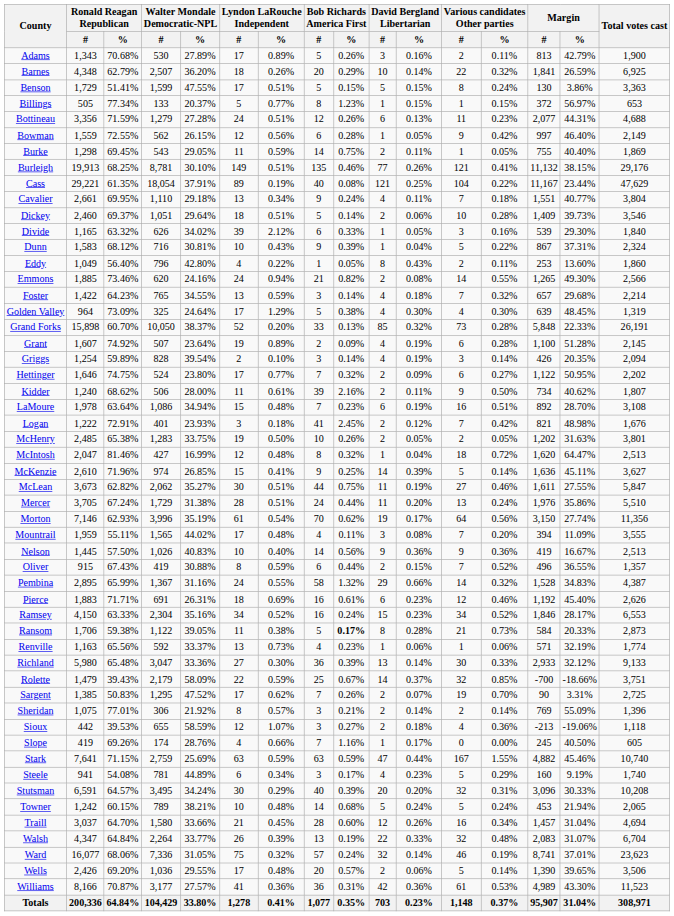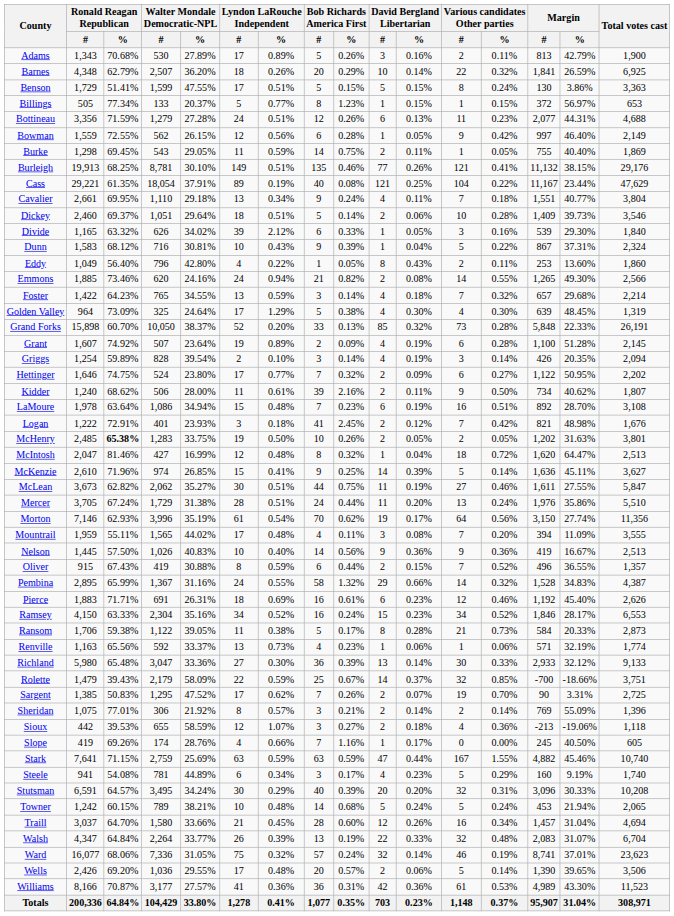(123, 439) normal -> (123, 439) bold
(351, 631) bold -> (351, 631) normal
